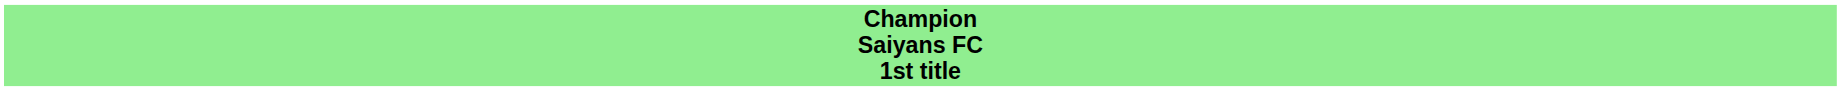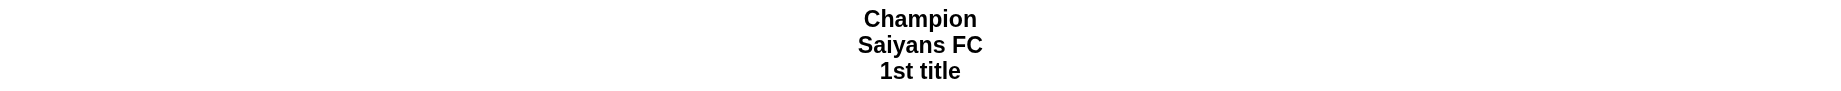(920, 45) lightgreen background -> (920, 45) no background
